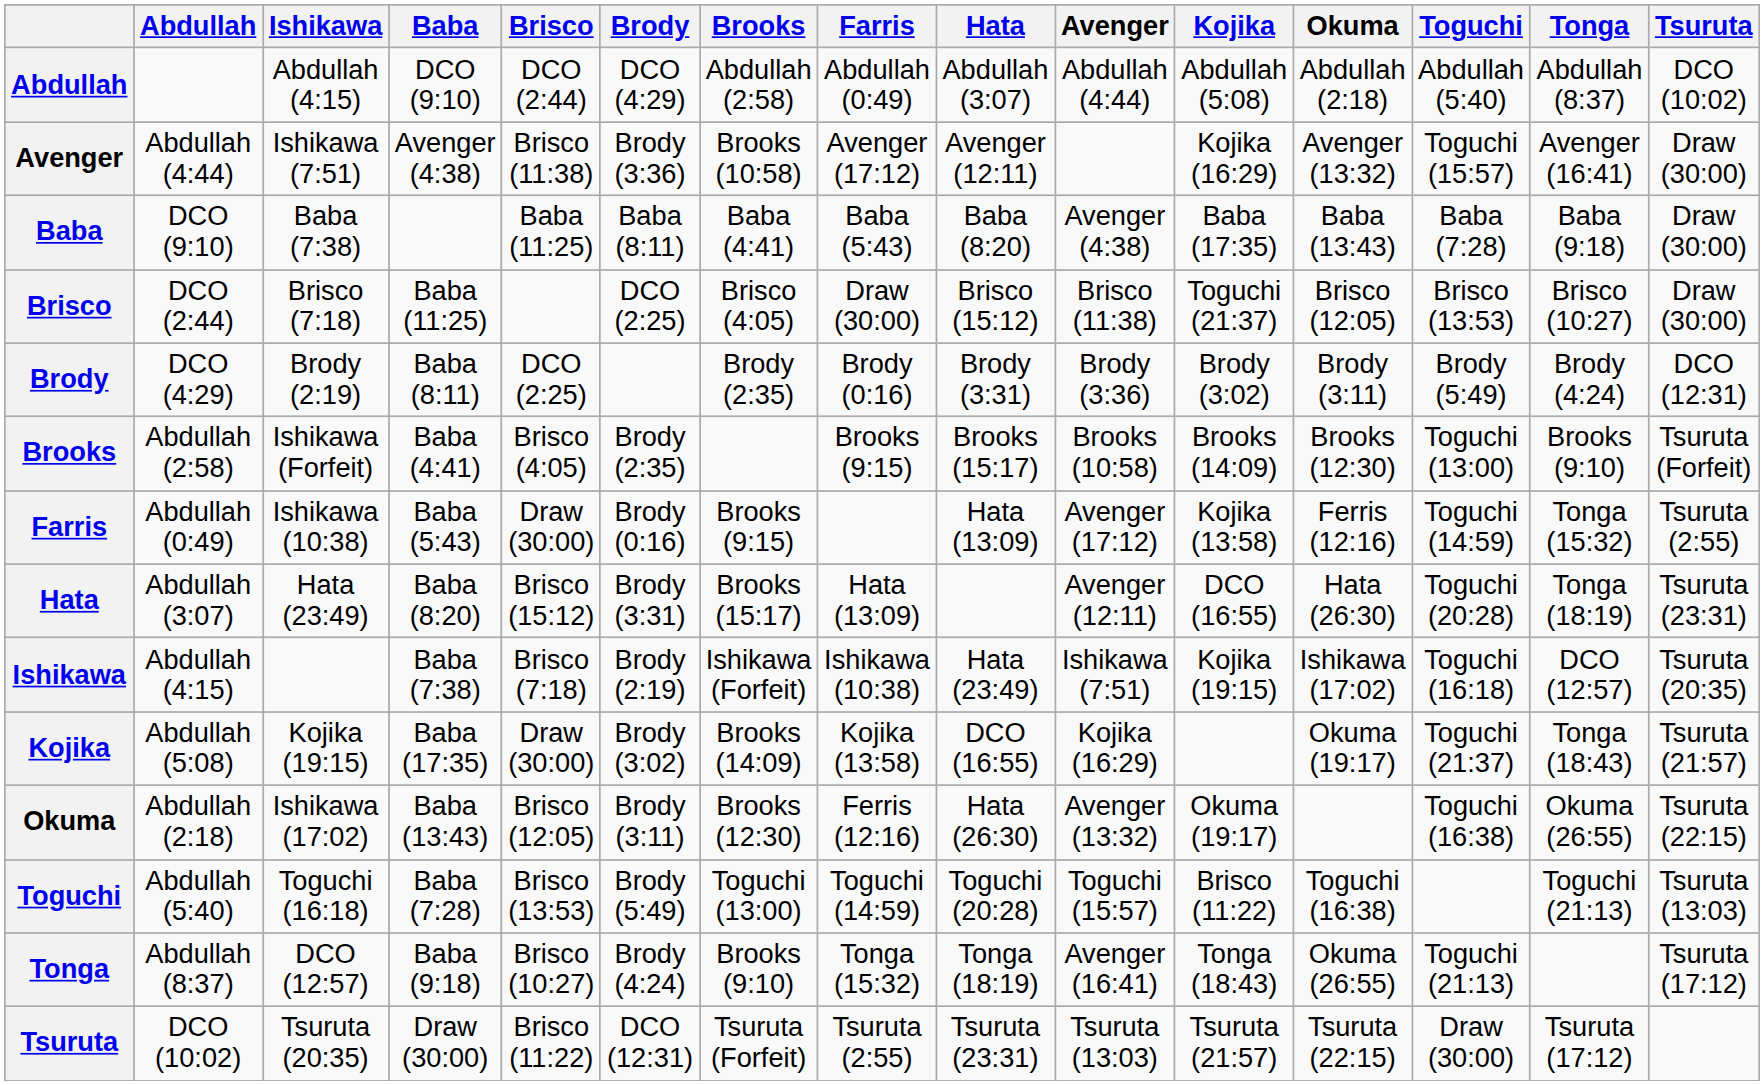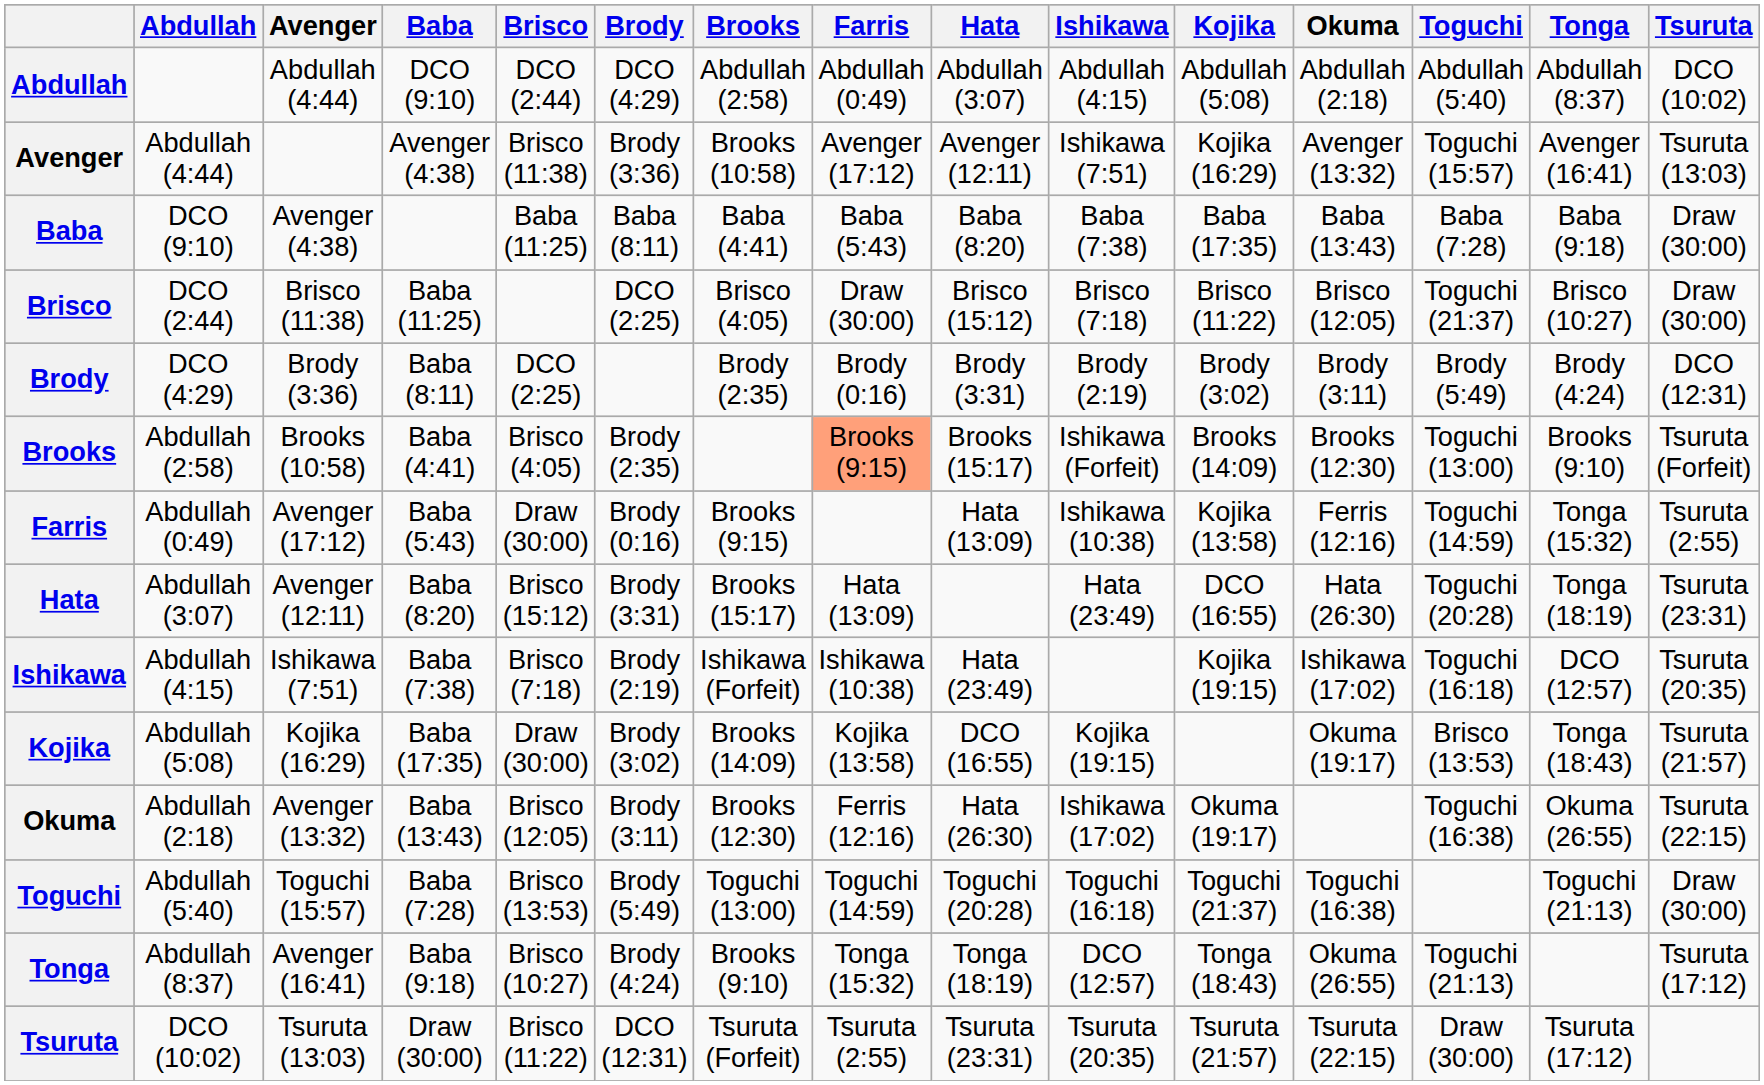columns swapped: (1115, 26) <-> (326, 26)
(1704, 158) Draw (30:00) -> (1704, 158) Tsuruta (13:03)
(1234, 305) Toguchi (21:37) -> (1234, 305) Brisco (11:22)
(1471, 305) Brisco (13:53) -> (1471, 305) Toguchi (21:37)
(877, 453) no background -> (871, 453) lightsalmon background
(1471, 748) Toguchi (21:37) -> (1471, 748) Brisco (13:53)
(1234, 895) Brisco (11:22) -> (1234, 895) Toguchi (21:37)
(1704, 895) Tsuruta (13:03) -> (1704, 895) Draw (30:00)
